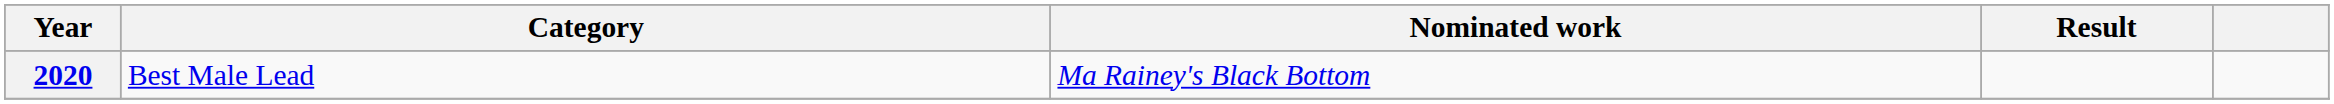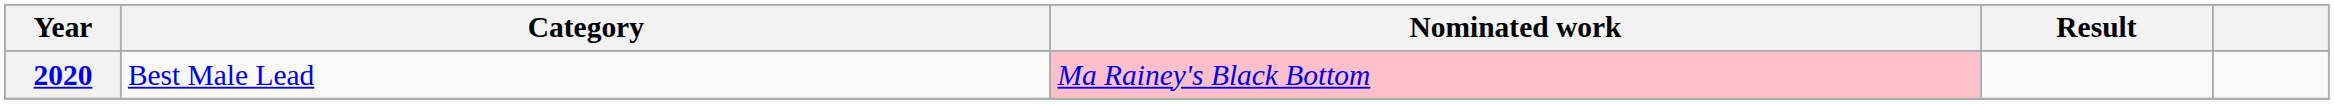(1214, 74) no background -> (1214, 74) pink background
